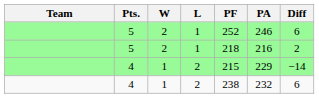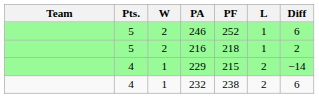columns swapped: (197, 13) <-> (264, 13)
